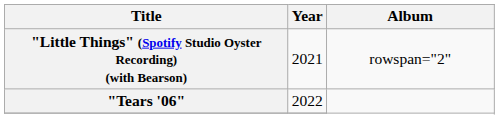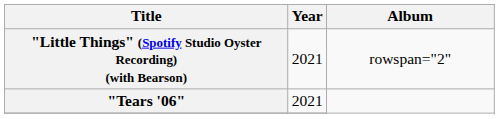(307, 100) 2022 -> (307, 100) 2021
